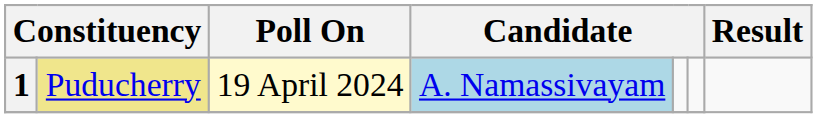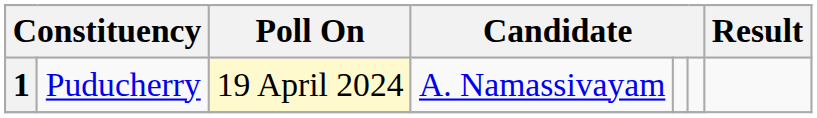(123, 84) khaki background -> (123, 84) no background
(542, 84) lightblue background -> (542, 84) no background
